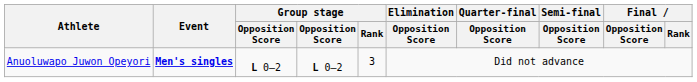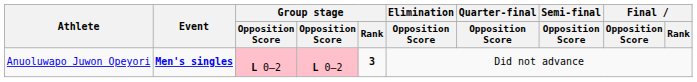(266, 68) no background -> (266, 68) pink background
(328, 68) no background -> (328, 68) pink background
(372, 62) normal -> (372, 62) bold
